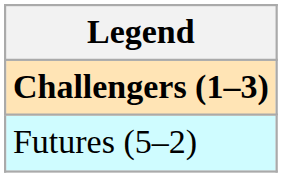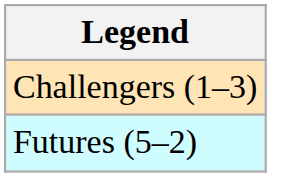(141, 86) bold -> (135, 86) normal
